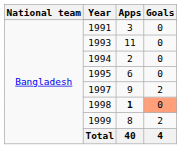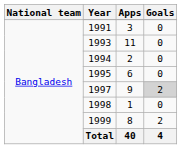(160, 89) no background -> (160, 89) lightgrey background
(130, 105) bold -> (130, 105) normal
(160, 105) lightsalmon background -> (160, 105) no background
